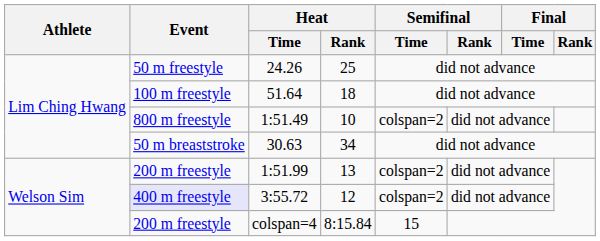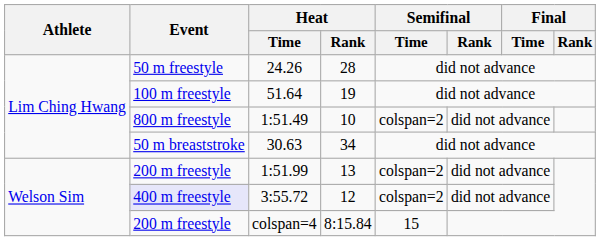(348, 68) 25 -> (348, 68) 28
(348, 94) 18 -> (348, 94) 19
